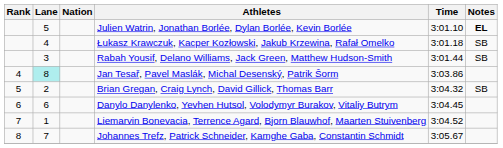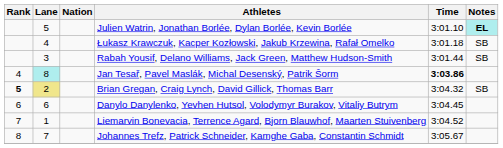(481, 27) no background -> (482, 27) paleturquoise background
(447, 74) normal -> (447, 74) bold
(18, 89) normal -> (18, 89) bold
(46, 89) no background -> (46, 89) khaki background
